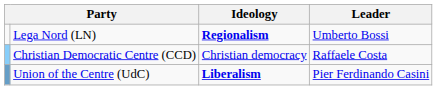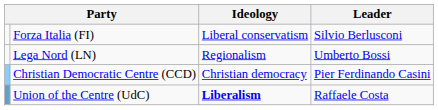+ row: (53, 34)
(235, 34) bold -> (234, 54) normal
(350, 54) Raffaele Costa -> (372, 74) Pier Ferdinando Casini
(371, 74) Pier Ferdinando Casini -> (351, 94) Raffaele Costa
